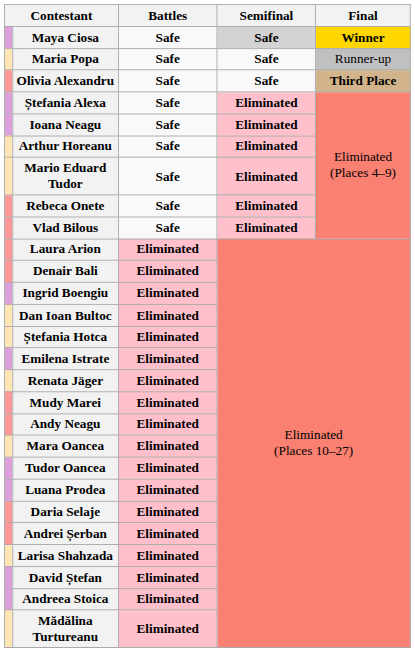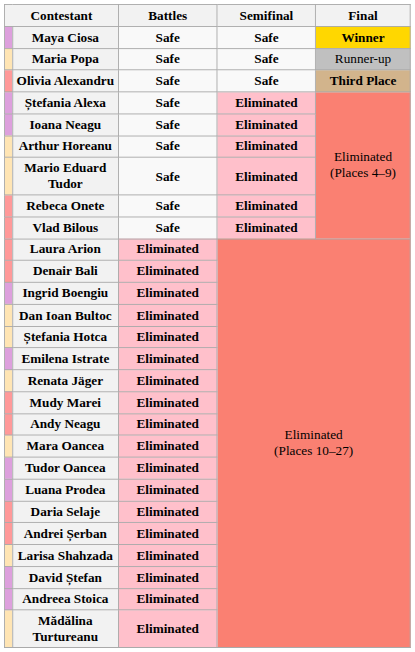(266, 37) lightgrey background -> (266, 37) no background
